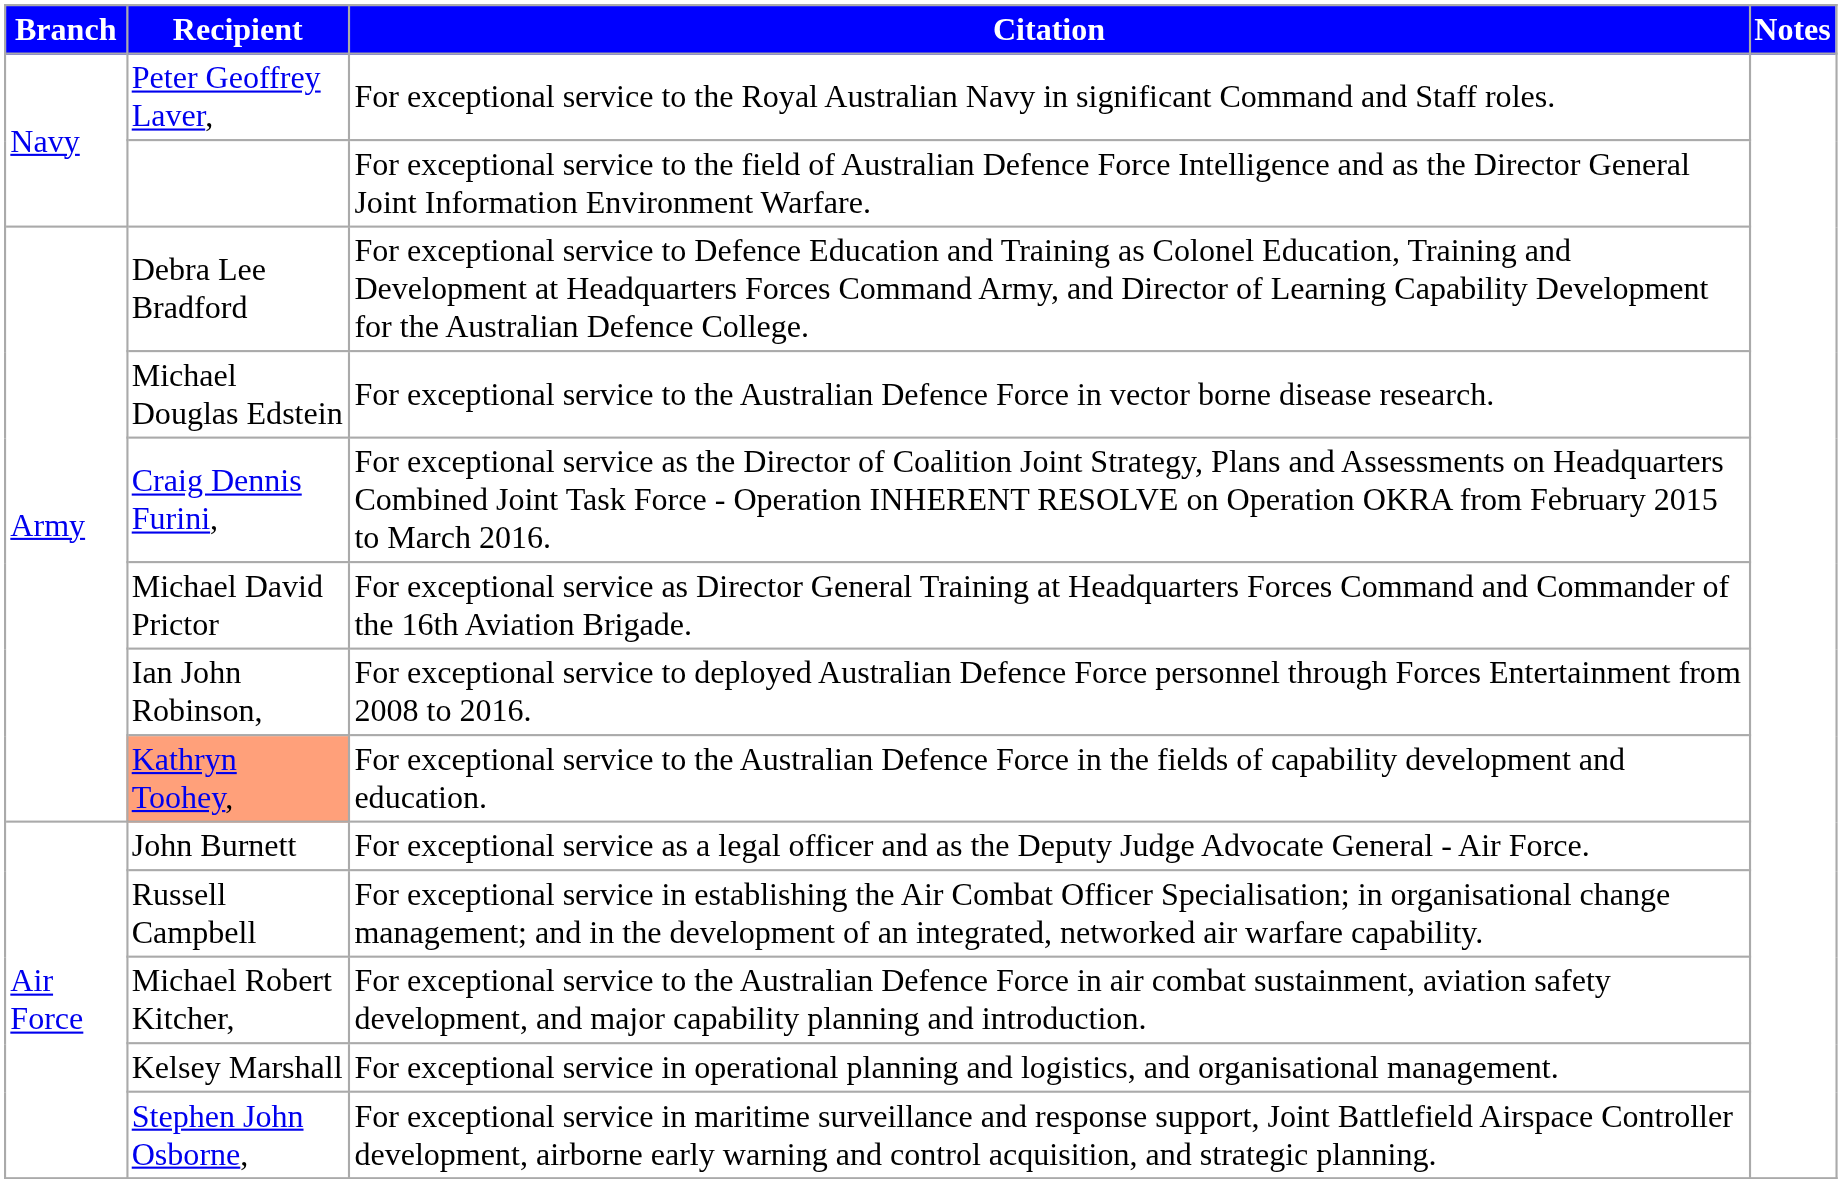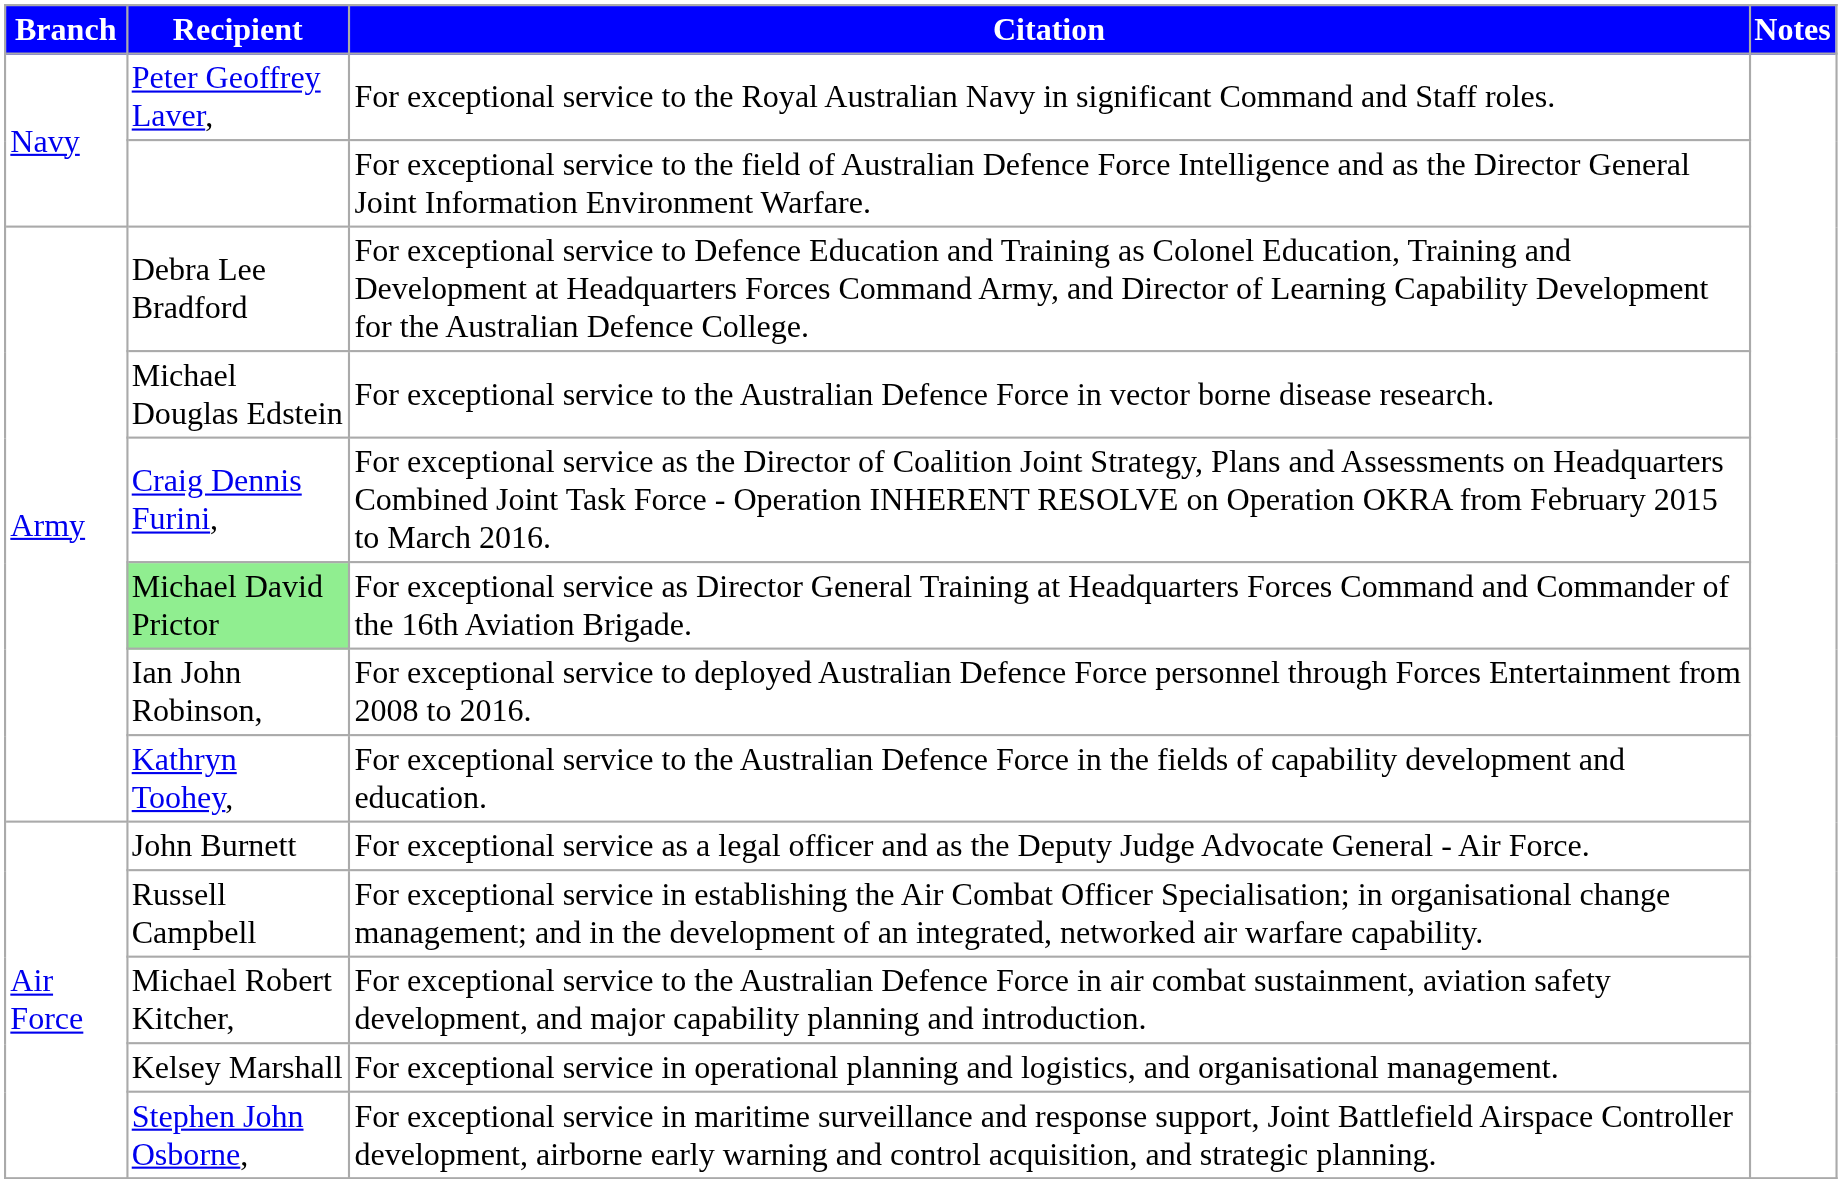(227, 604) no background -> (227, 604) lightgreen background
(184, 778) lightsalmon background -> (184, 778) no background
